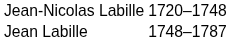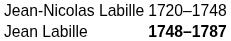(187, 32) normal -> (187, 32) bold
